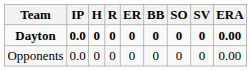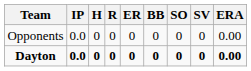rows swapped: (35, 35) <-> (35, 55)
